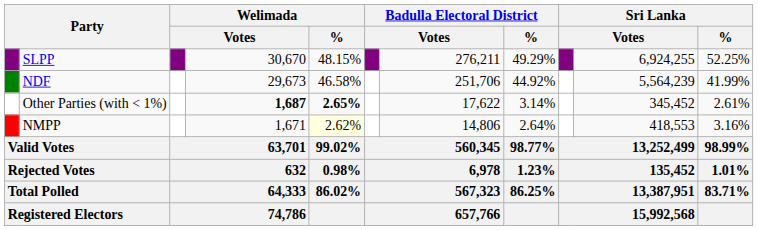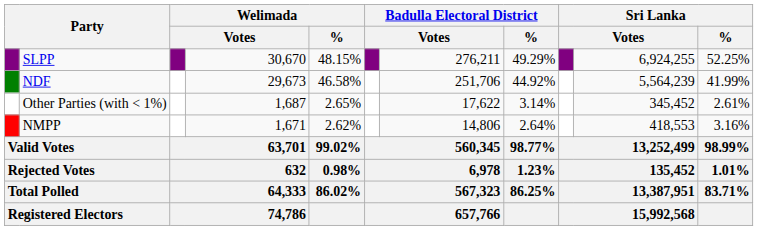(290, 103) bold -> (290, 103) normal
(342, 103) bold -> (343, 103) normal
(343, 125) lightyellow background -> (343, 125) no background
